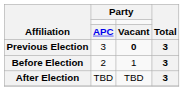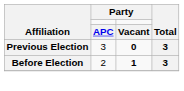(134, 63) normal -> (134, 63) bold
- row: (48, 78)
